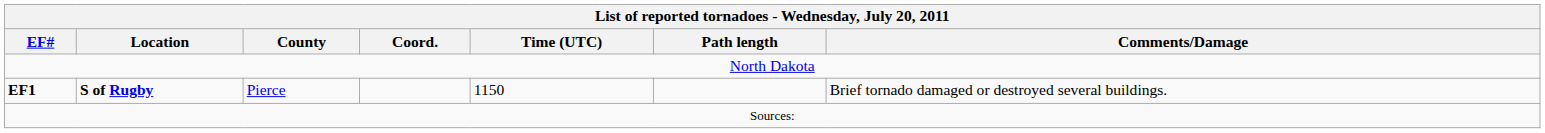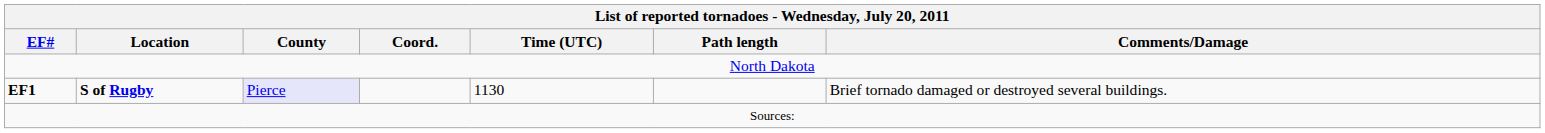(266, 90) no background -> (266, 90) lavender background
(489, 90) 1150 -> (489, 90) 1130
